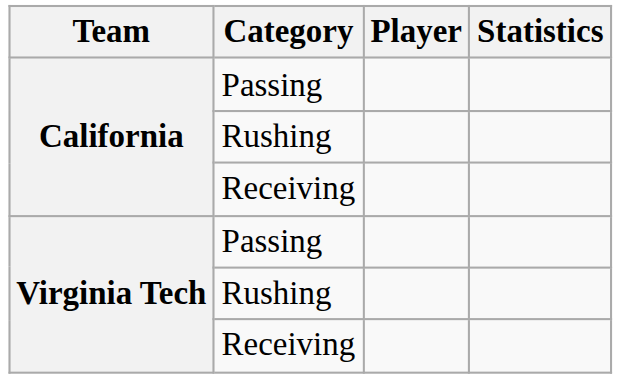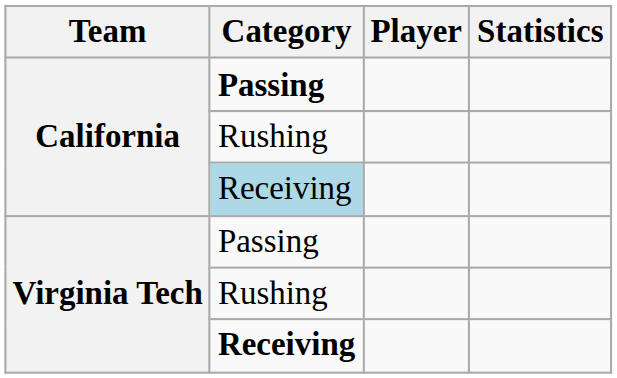(272, 83) normal -> (271, 83) bold
(288, 188) no background -> (285, 188) lightblue background
(288, 345) normal -> (287, 345) bold
